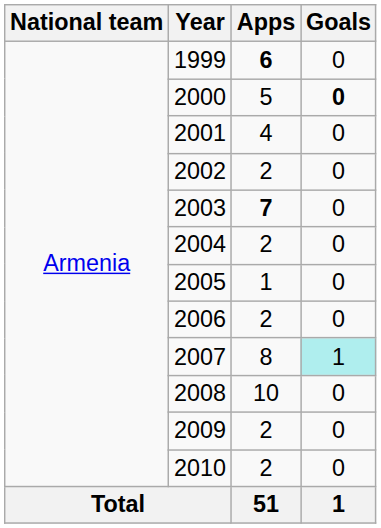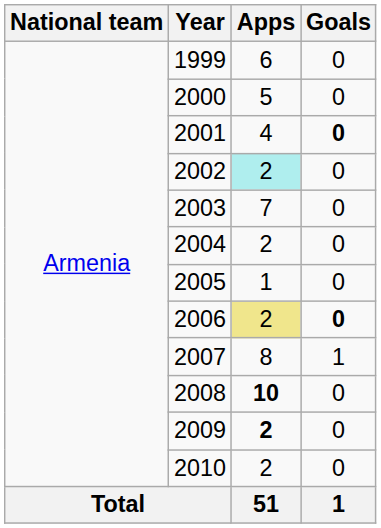(266, 60) bold -> (266, 60) normal
(338, 97) bold -> (338, 97) normal
(338, 134) normal -> (338, 134) bold
(266, 171) no background -> (266, 171) paleturquoise background
(266, 208) bold -> (266, 208) normal
(266, 319) no background -> (266, 319) khaki background
(338, 319) normal -> (338, 319) bold
(338, 356) paleturquoise background -> (338, 356) no background
(266, 393) normal -> (266, 393) bold
(266, 430) normal -> (266, 430) bold
